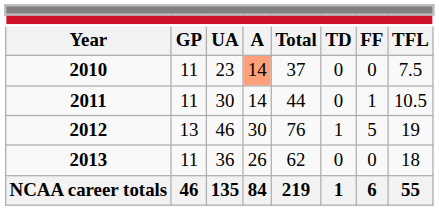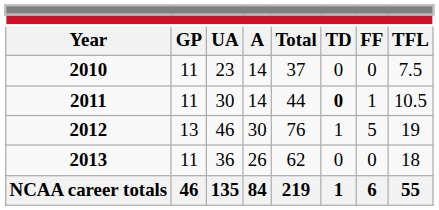(257, 70) lightsalmon background -> (257, 70) no background
(338, 100) normal -> (338, 100) bold
